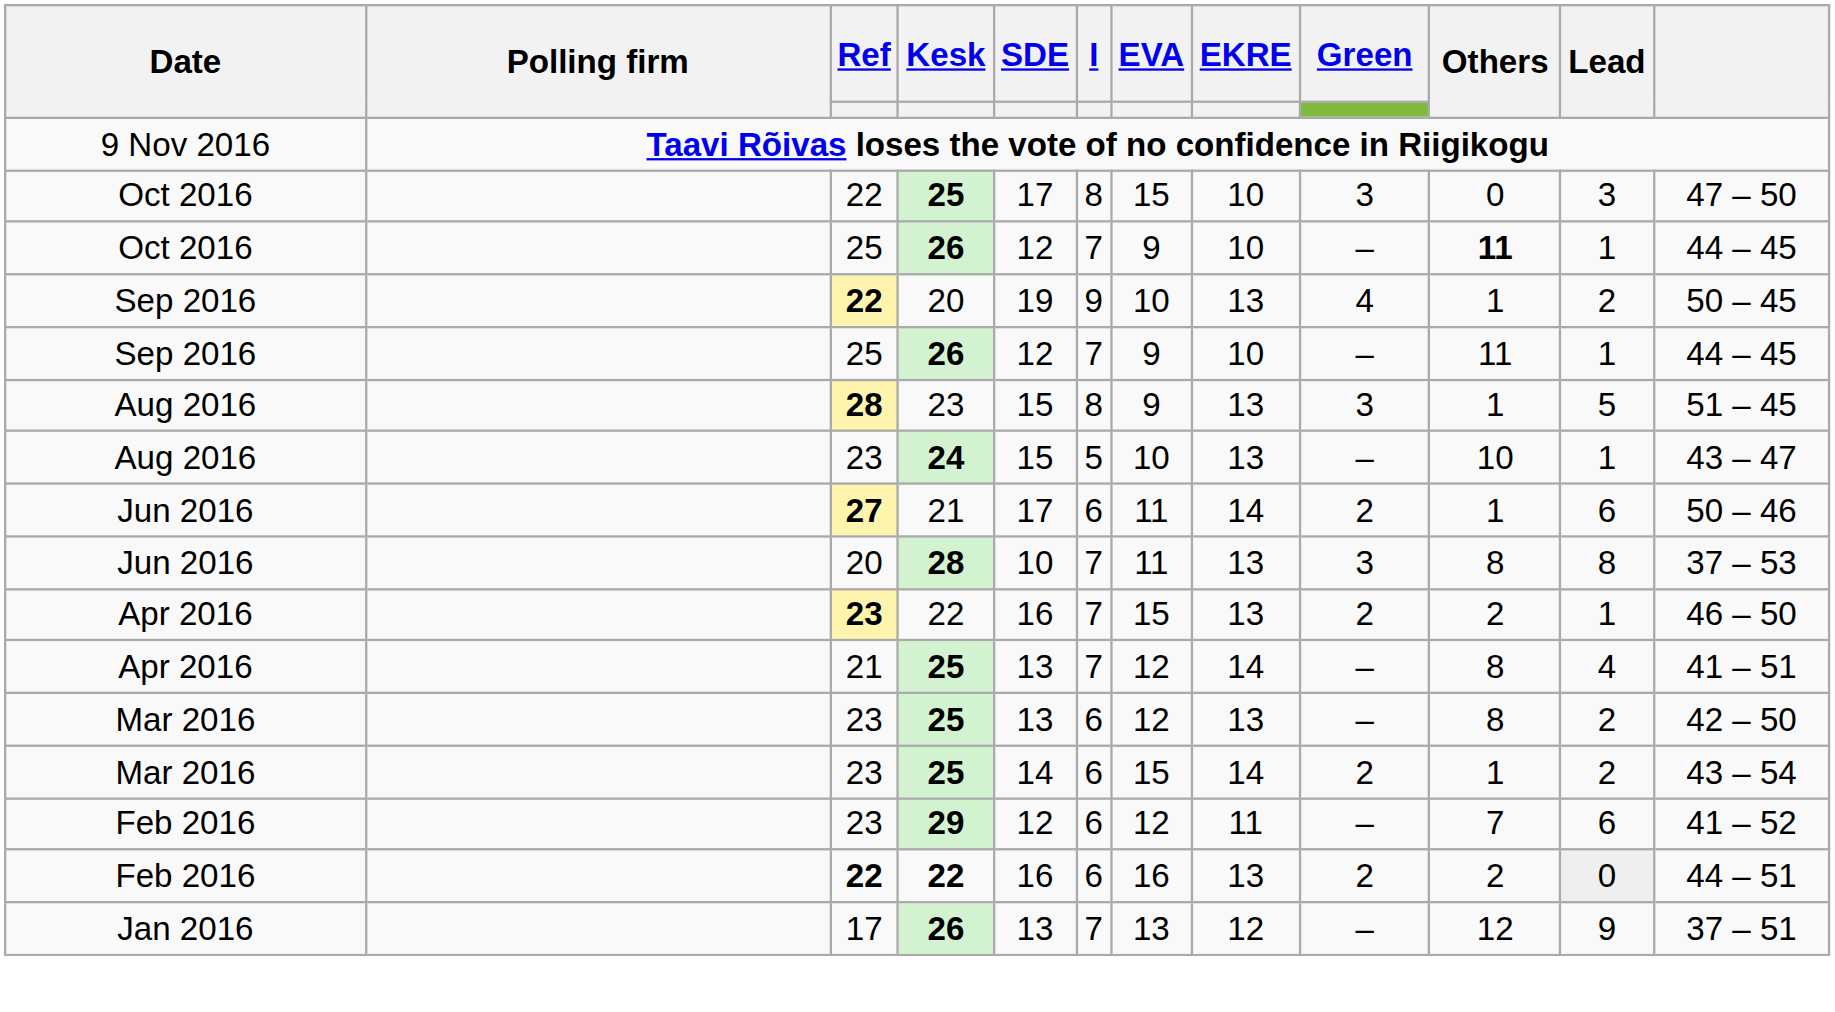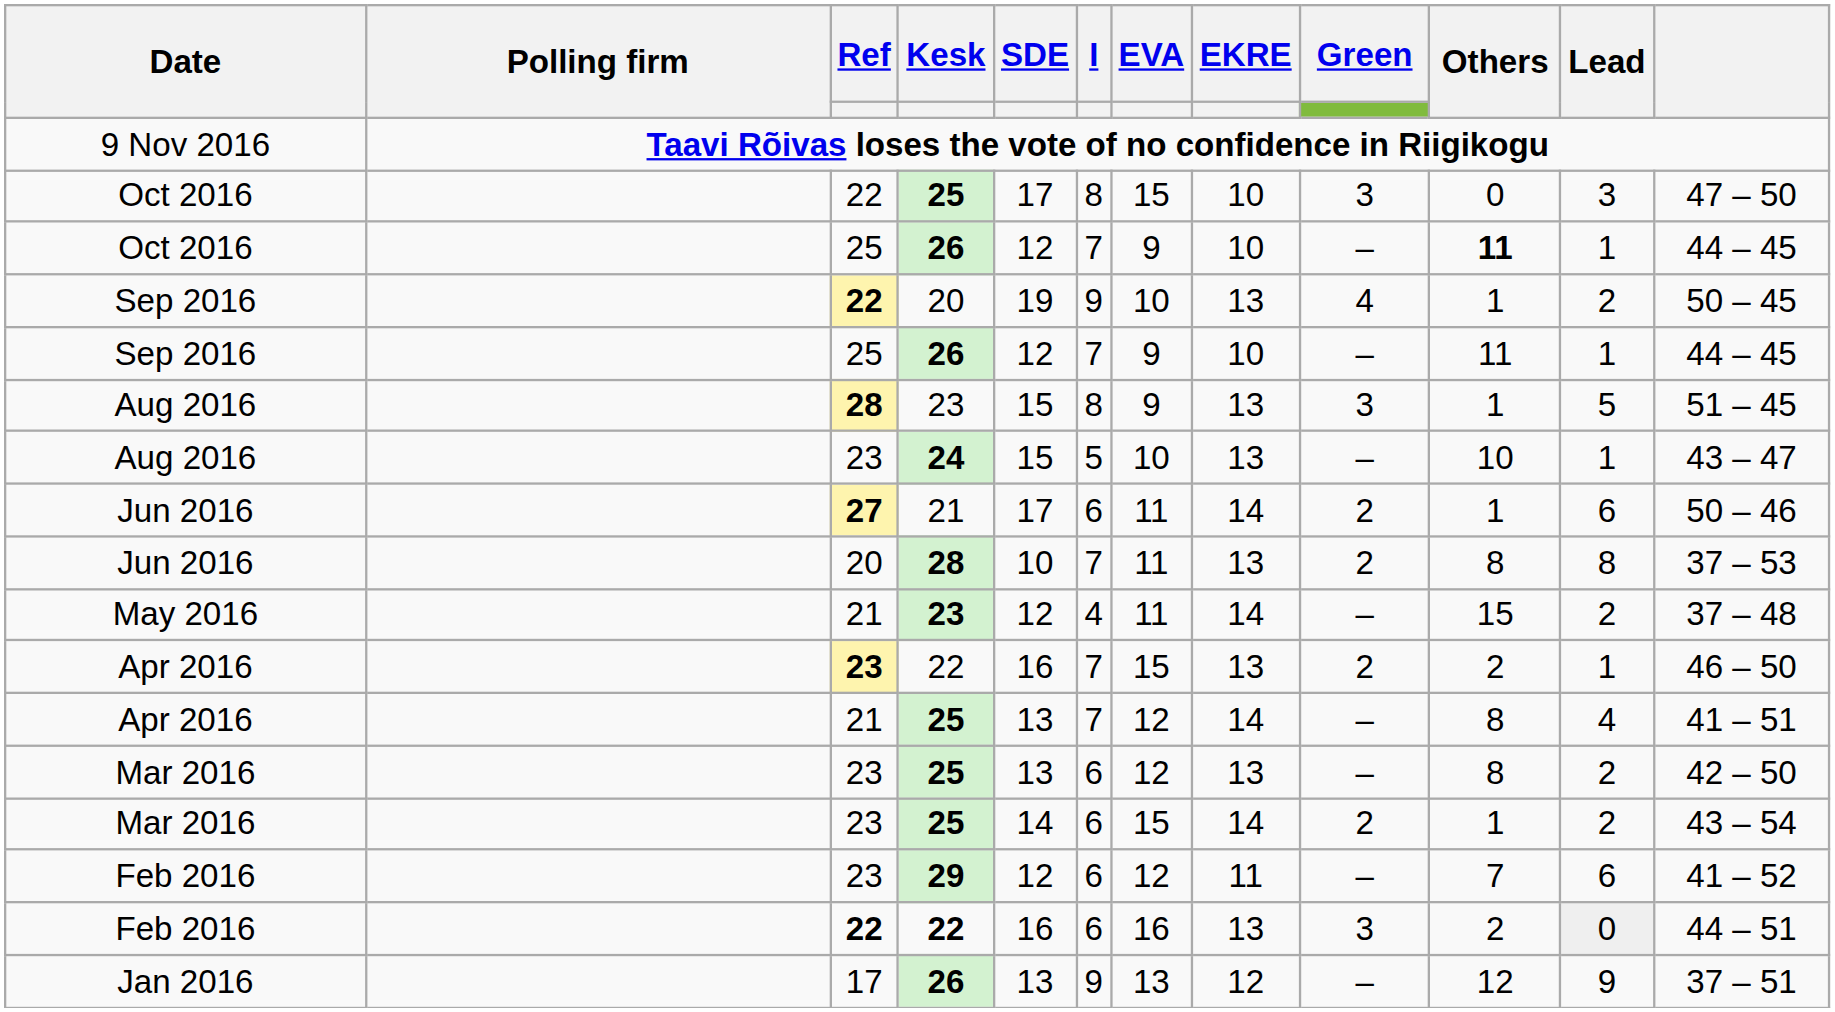(1365, 562) 3 -> (1365, 562) 2
+ row: (185, 615)
(1365, 876) 2 -> (1365, 929) 3
(1094, 929) 7 -> (1094, 981) 9
